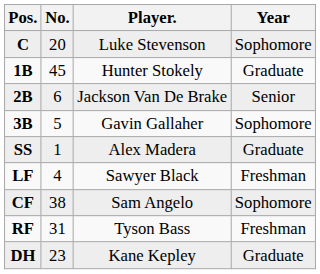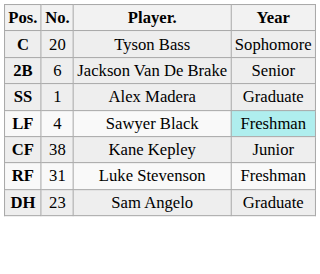(152, 44) Luke Stevenson -> (152, 44) Tyson Bass
- row: (23, 70)
- row: (23, 123)
(273, 176) no background -> (273, 123) paleturquoise background
(152, 202) Sam Angelo -> (152, 149) Kane Kepley
(273, 202) Sophomore -> (273, 149) Junior
(152, 228) Tyson Bass -> (152, 176) Luke Stevenson
(152, 255) Kane Kepley -> (152, 202) Sam Angelo
